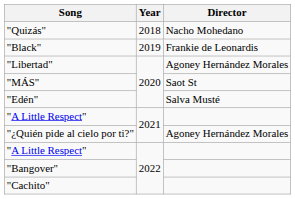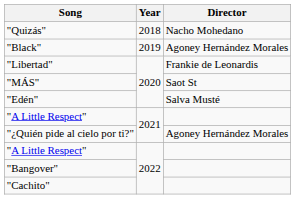(212, 47) Frankie de Leonardis -> (227, 47) Agoney Hernández Morales
(227, 64) Agoney Hernández Morales -> (212, 64) Frankie de Leonardis
